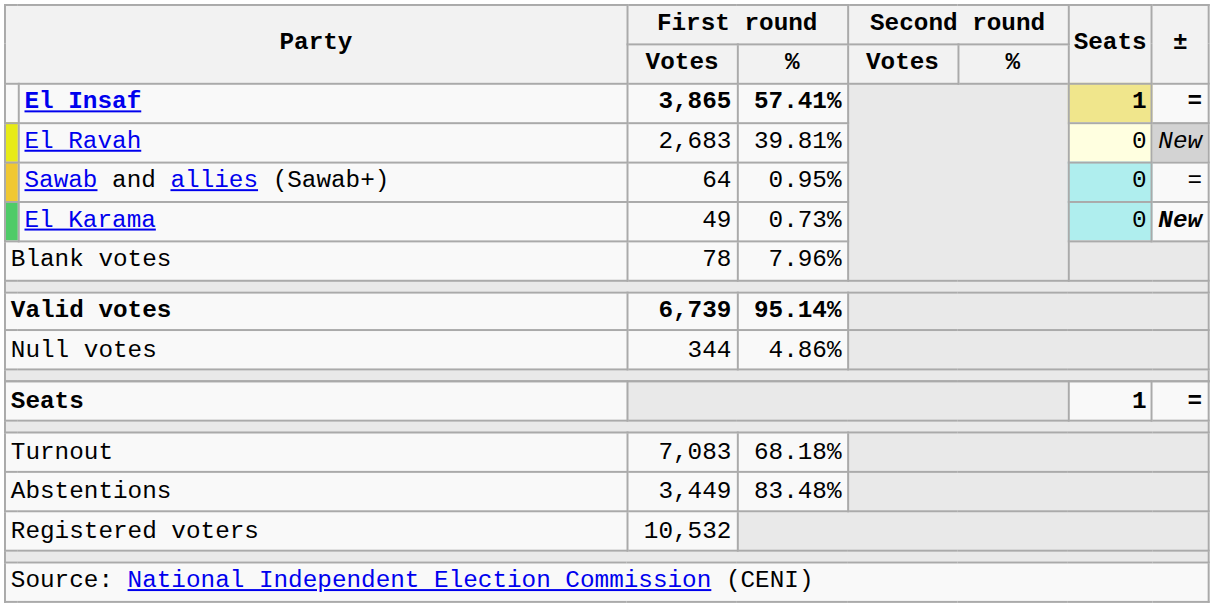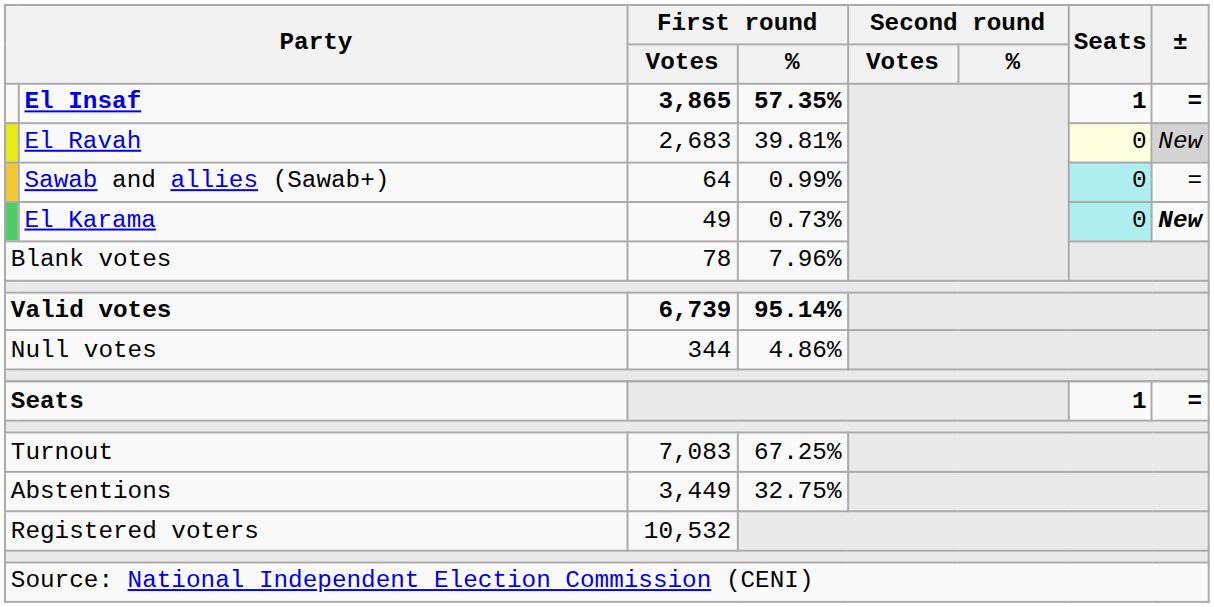(798, 104) 57.41% -> (798, 104) 57.35%
(1139, 104) khaki background -> (1139, 104) no background
(805, 182) 0.95% -> (805, 182) 0.99%
(798, 453) 68.18% -> (798, 453) 67.25%
(798, 492) 83.48% -> (798, 492) 32.75%
